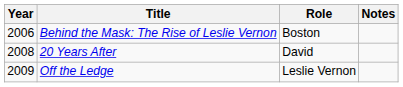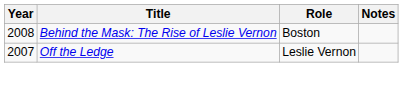(21, 33) 2006 -> (21, 33) 2008
- row: (78, 52)
(21, 71) 2009 -> (21, 52) 2007
